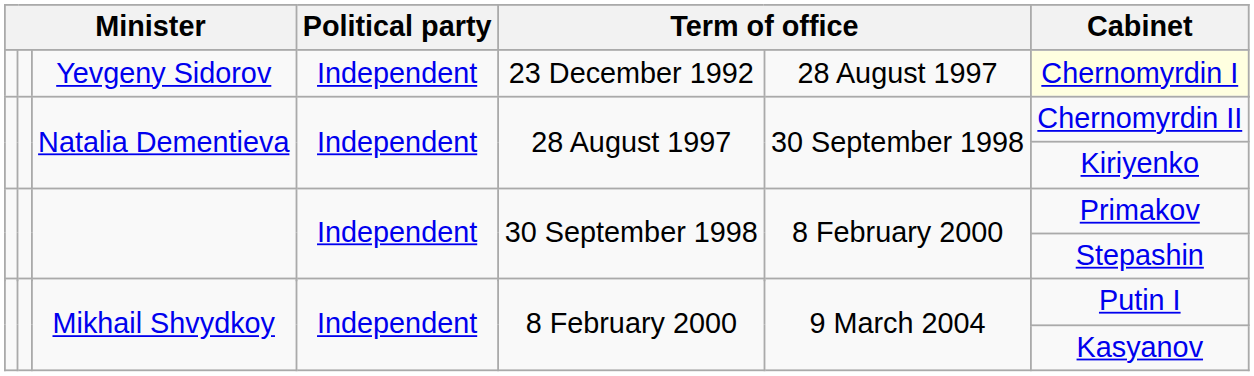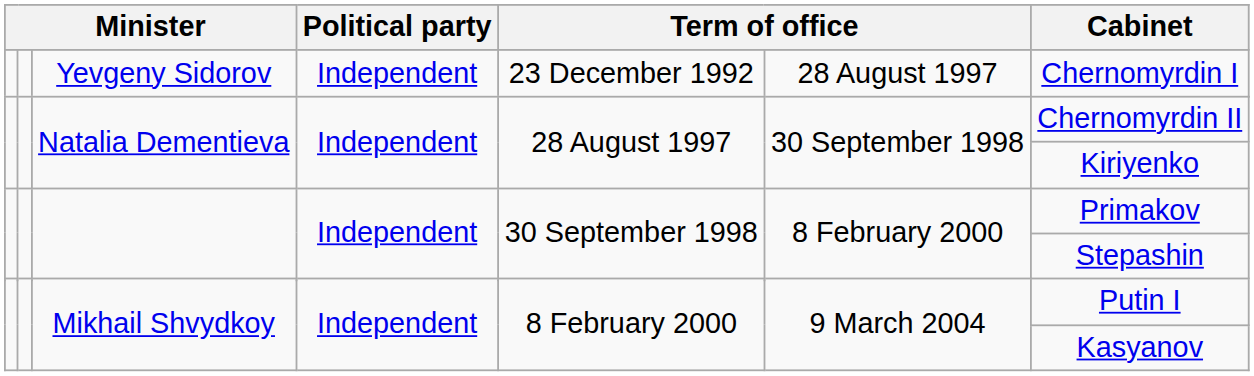(1140, 73) lightyellow background -> (1140, 73) no background
